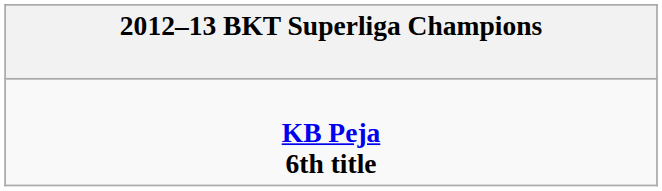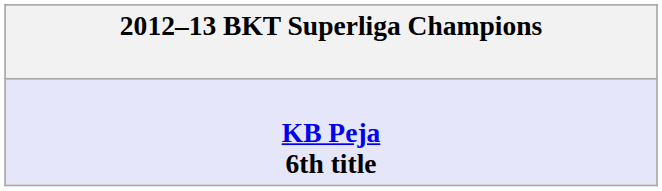(331, 147) no background -> (331, 147) lavender background
